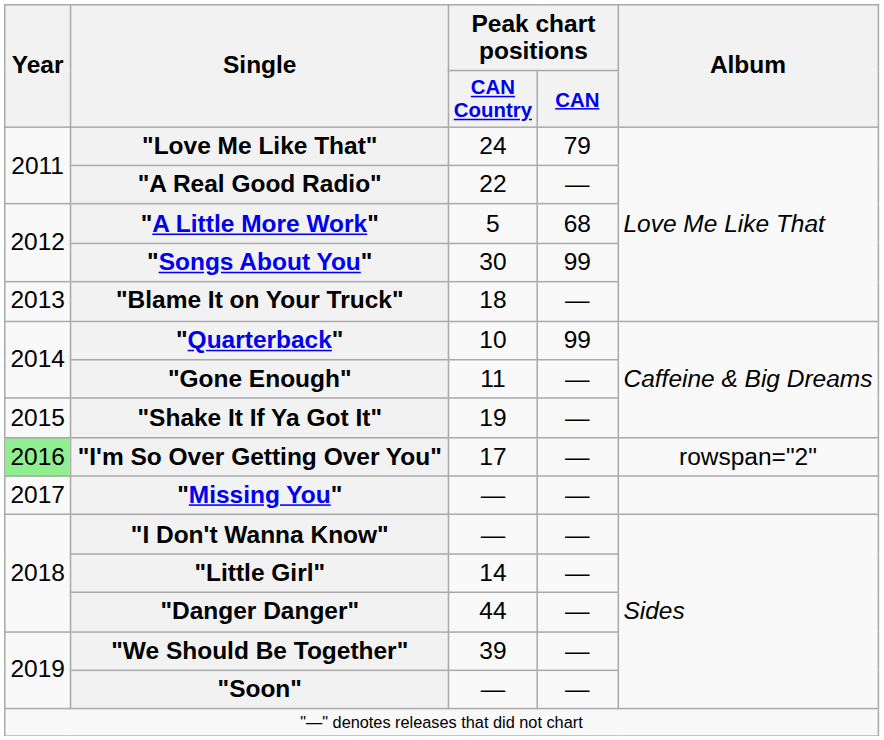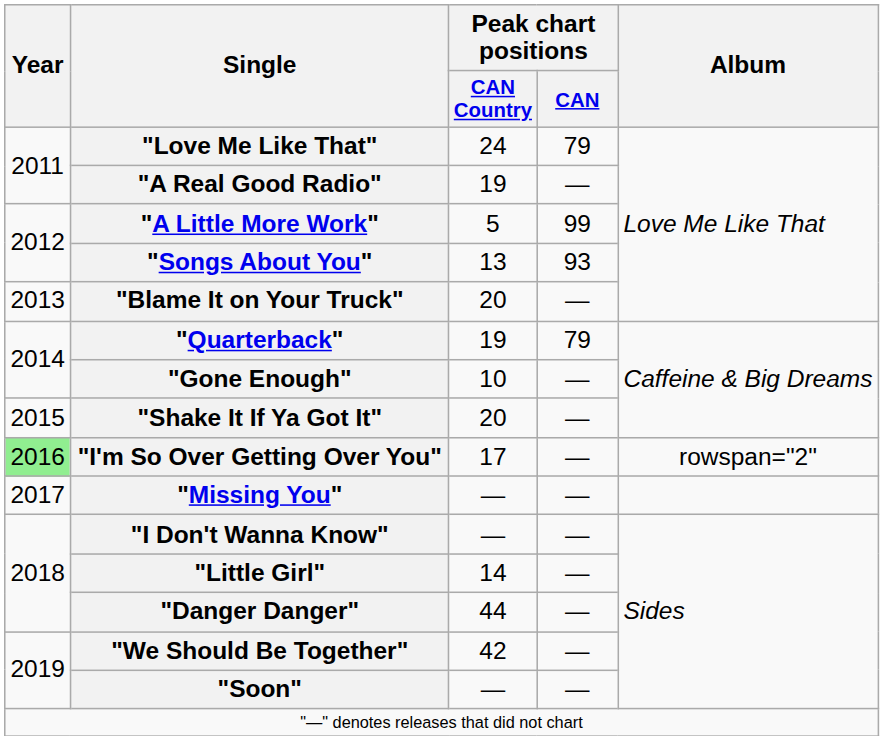(493, 184) 22 -> (493, 184) 19
(577, 223) 68 -> (577, 223) 99
(493, 262) 30 -> (493, 262) 13
(577, 262) 99 -> (577, 262) 93
(493, 301) 18 -> (493, 301) 20
(493, 339) 10 -> (493, 339) 19
(577, 339) 99 -> (577, 339) 79
(493, 378) 11 -> (493, 378) 10
(493, 417) 19 -> (493, 417) 20
(493, 650) 39 -> (493, 650) 42
